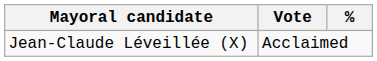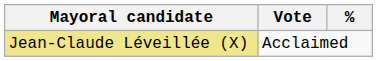(128, 44) no background -> (128, 44) khaki background
